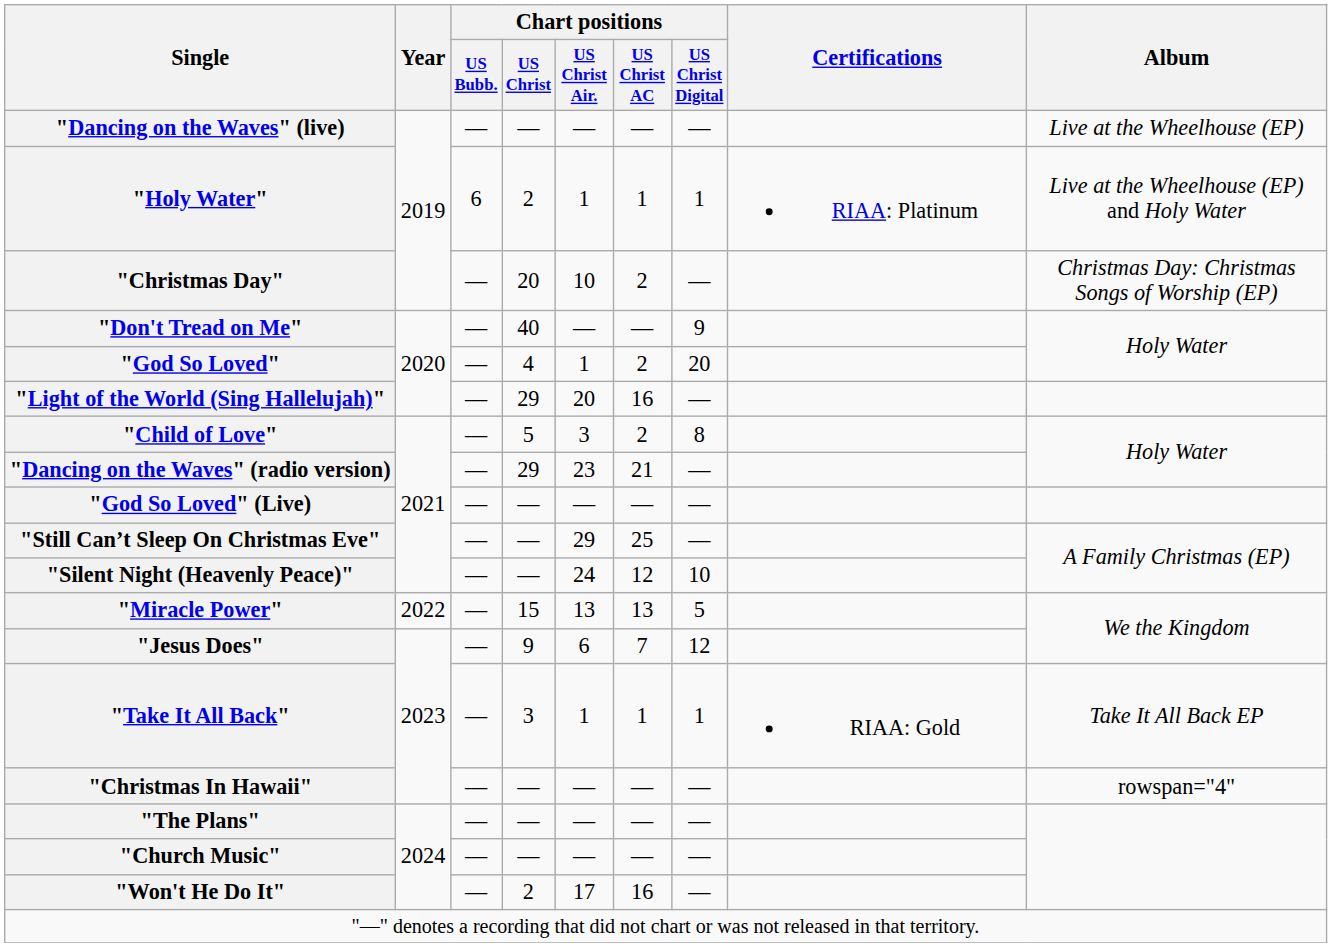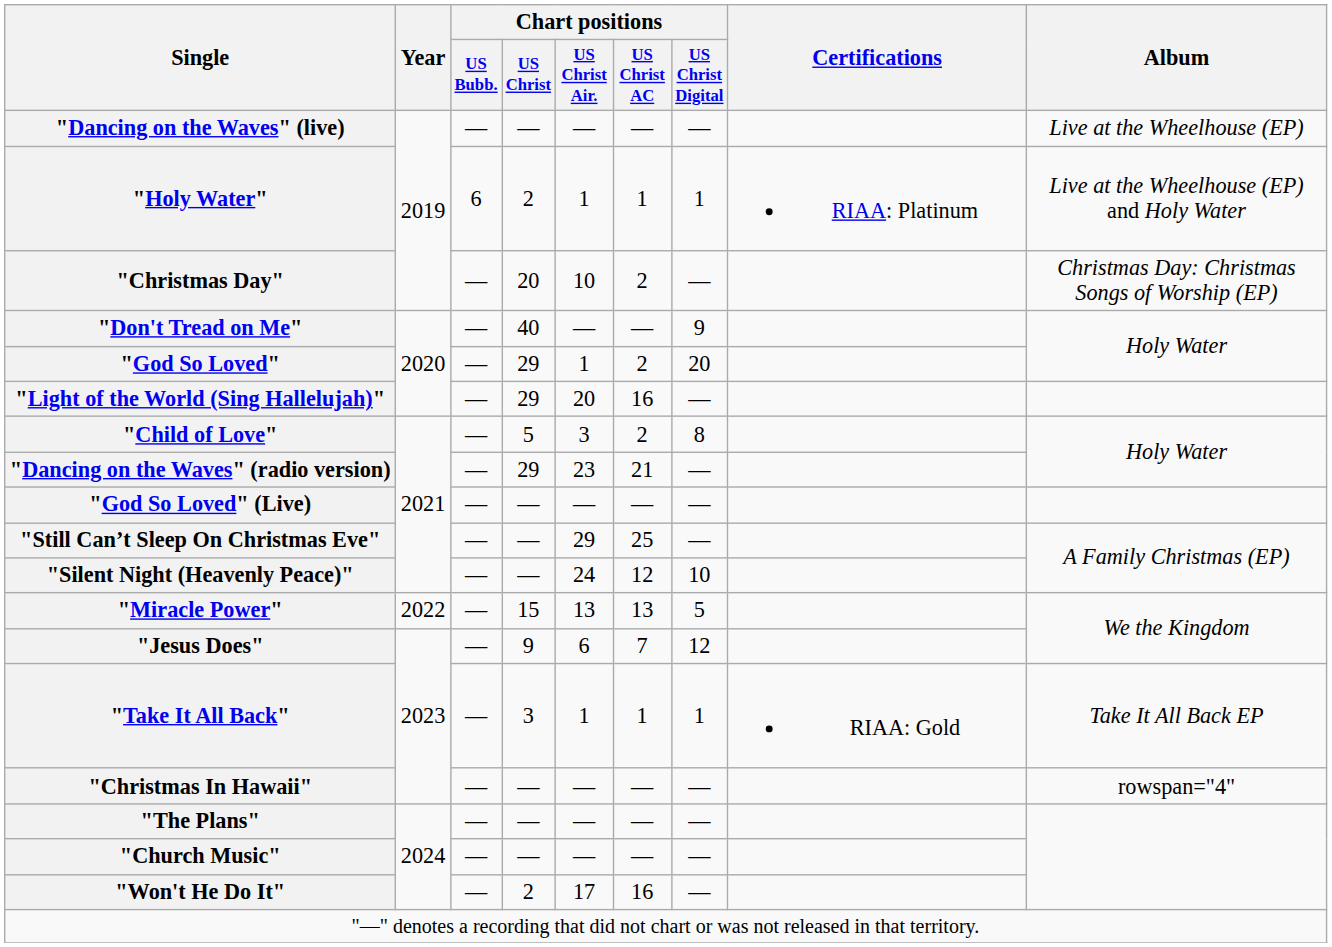(528, 363) 4 -> (528, 363) 29
